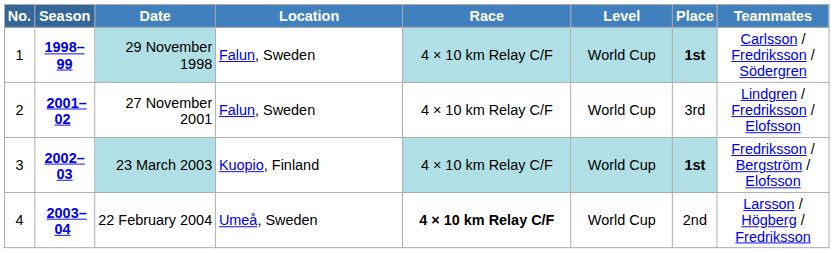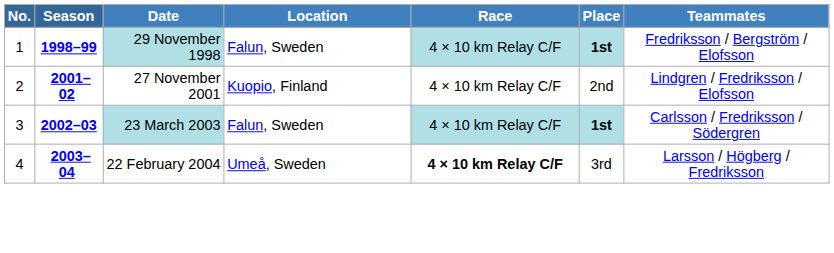- column: (622, 16)
(773, 55) Carlsson / Fredriksson / Södergren -> (726, 47) Fredriksson / Bergström / Elofsson
(267, 110) Falun, Sweden -> (277, 86) Kuopio, Finland
(695, 110) 3rd -> (601, 86) 2nd
(269, 165) Kuopio, Finland -> (275, 125) Falun, Sweden
(773, 165) Fredriksson / Bergström / Elofsson -> (726, 125) Carlsson / Fredriksson / Södergren
(695, 221) 2nd -> (601, 164) 3rd
